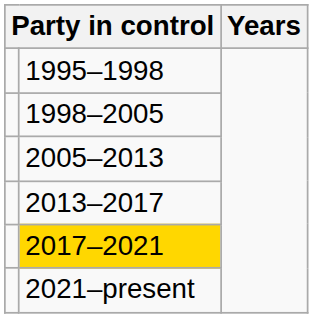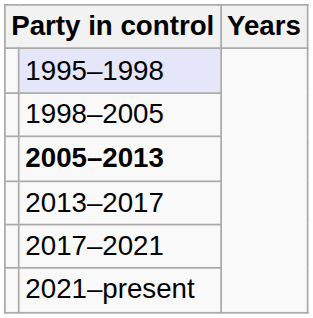(95, 70) no background -> (95, 70) lavender background
(95, 158) normal -> (95, 158) bold
(95, 245) gold background -> (95, 245) no background
